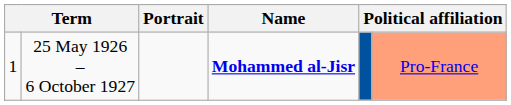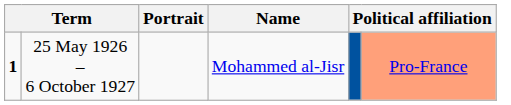(13, 66) normal -> (13, 66) bold
(283, 66) bold -> (278, 66) normal
